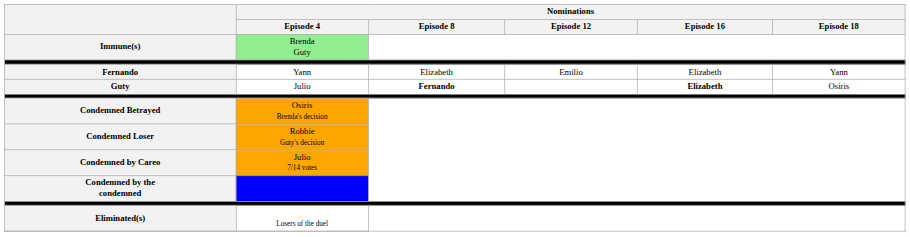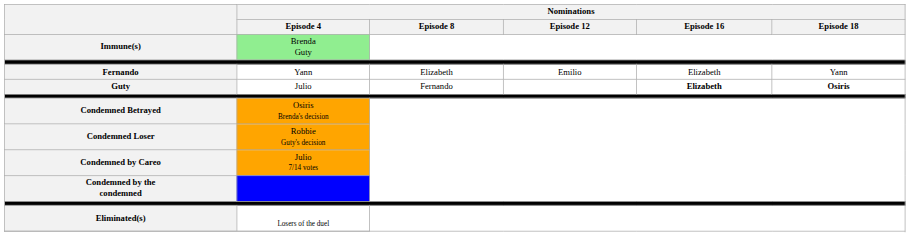(437, 86) bold -> (437, 86) normal
(839, 86) normal -> (839, 86) bold
